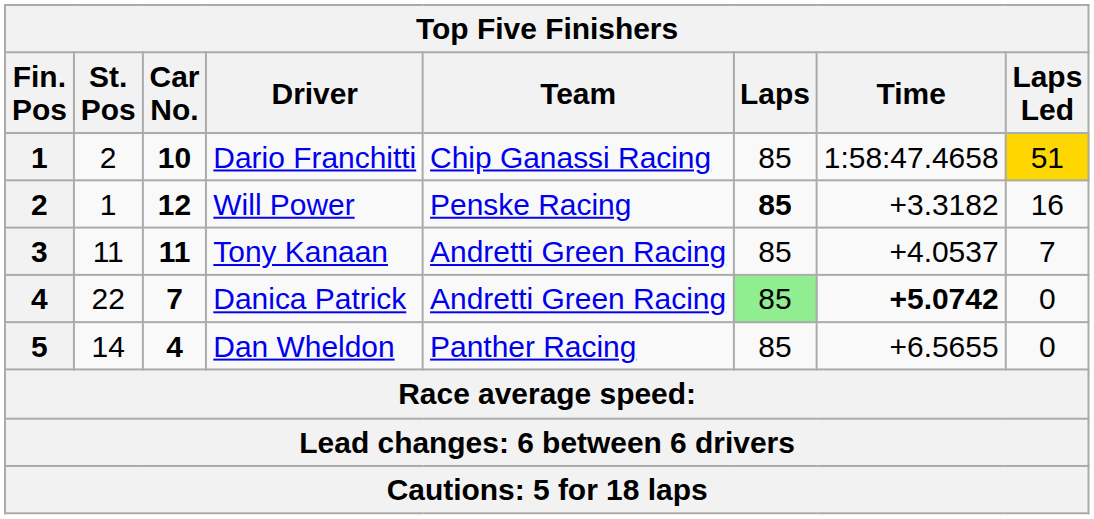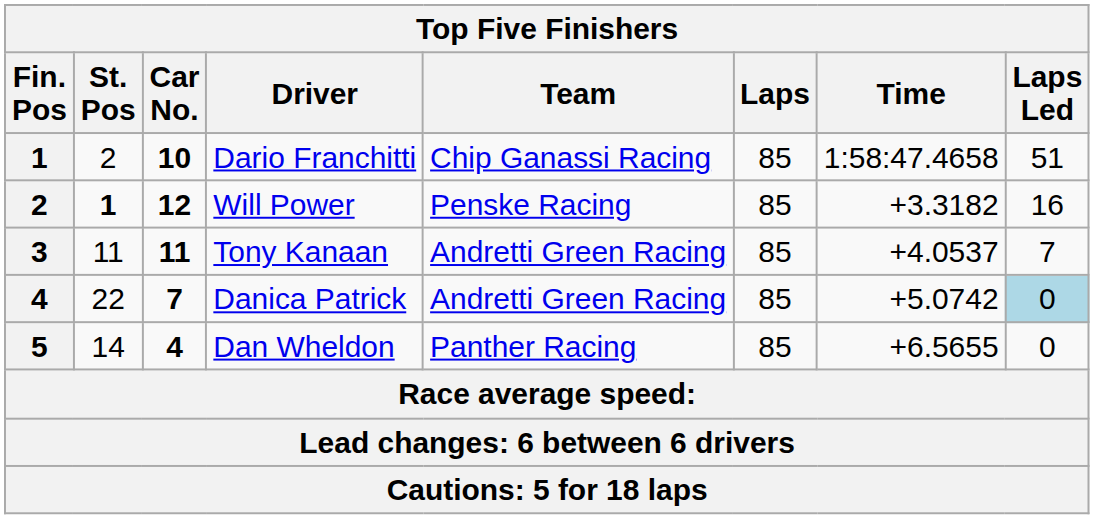(1047, 157) gold background -> (1047, 157) no background
(108, 205) normal -> (108, 205) bold
(775, 205) bold -> (775, 205) normal
(775, 299) lightgreen background -> (775, 299) no background
(944, 299) bold -> (944, 299) normal
(1047, 299) no background -> (1047, 299) lightblue background
